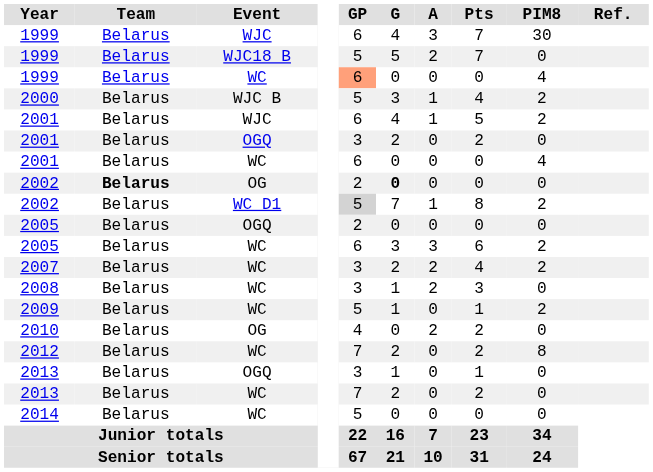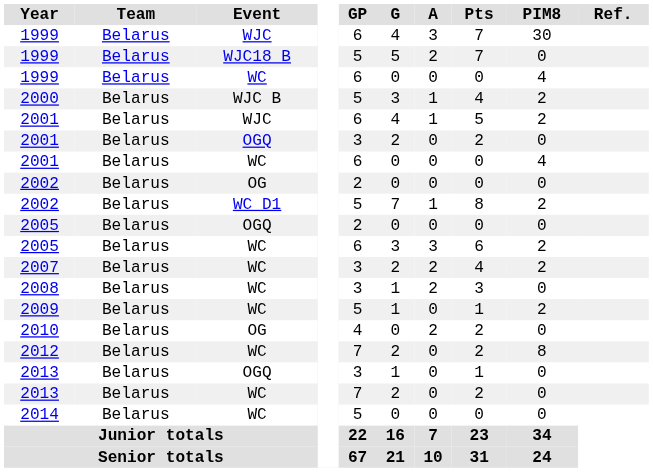(358, 78) lightsalmon background -> (358, 78) no background
(136, 183) bold -> (136, 183) normal
(395, 183) bold -> (395, 183) normal
(358, 204) lightgrey background -> (358, 204) no background
